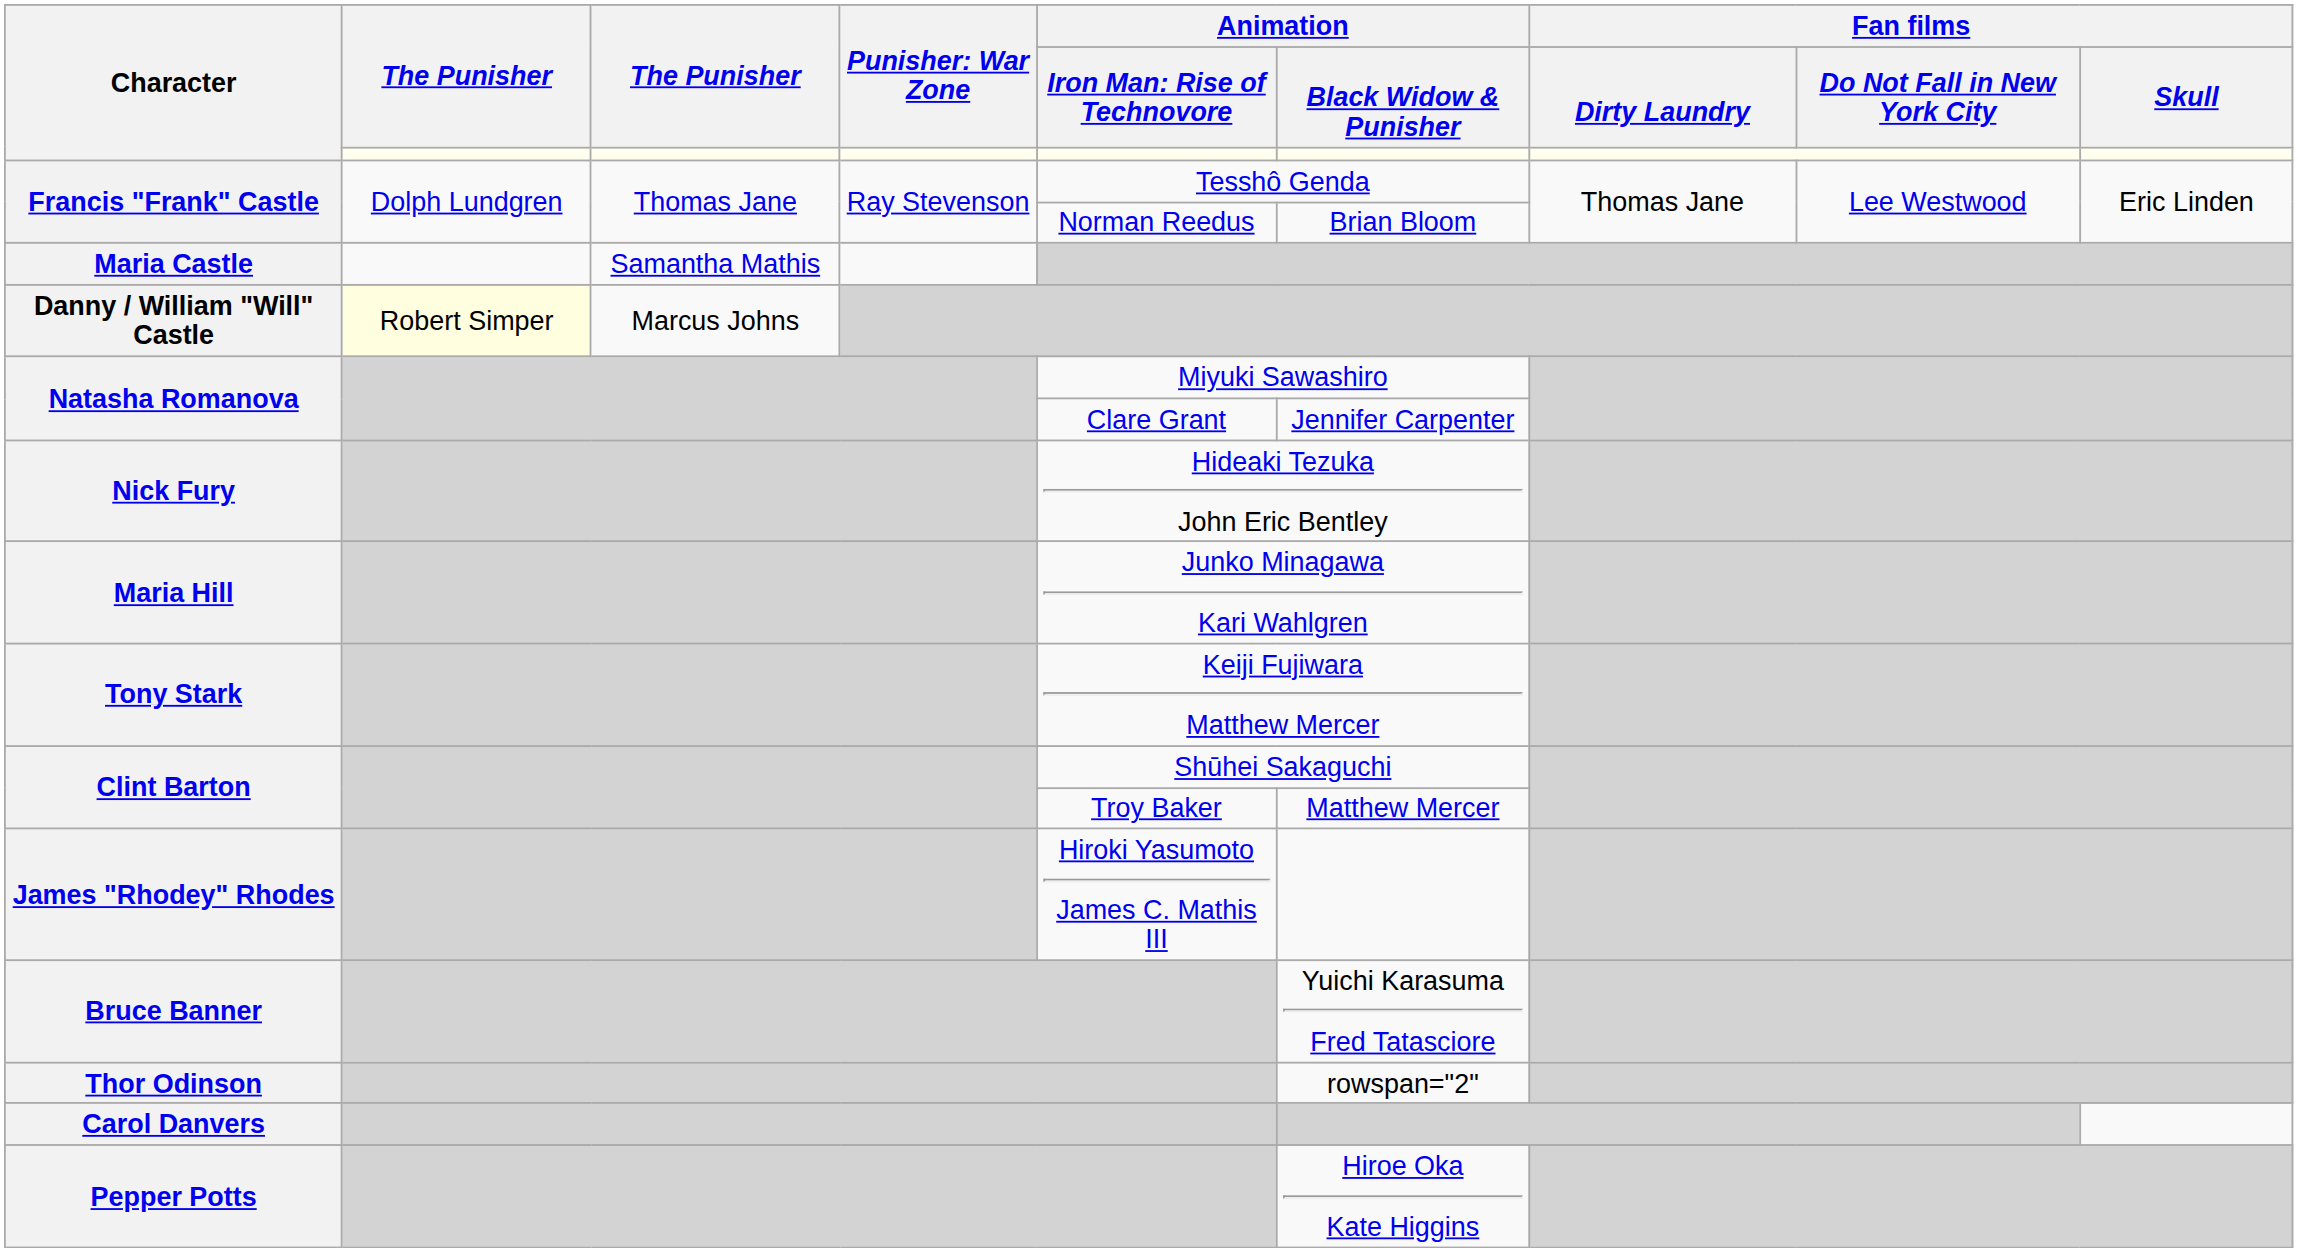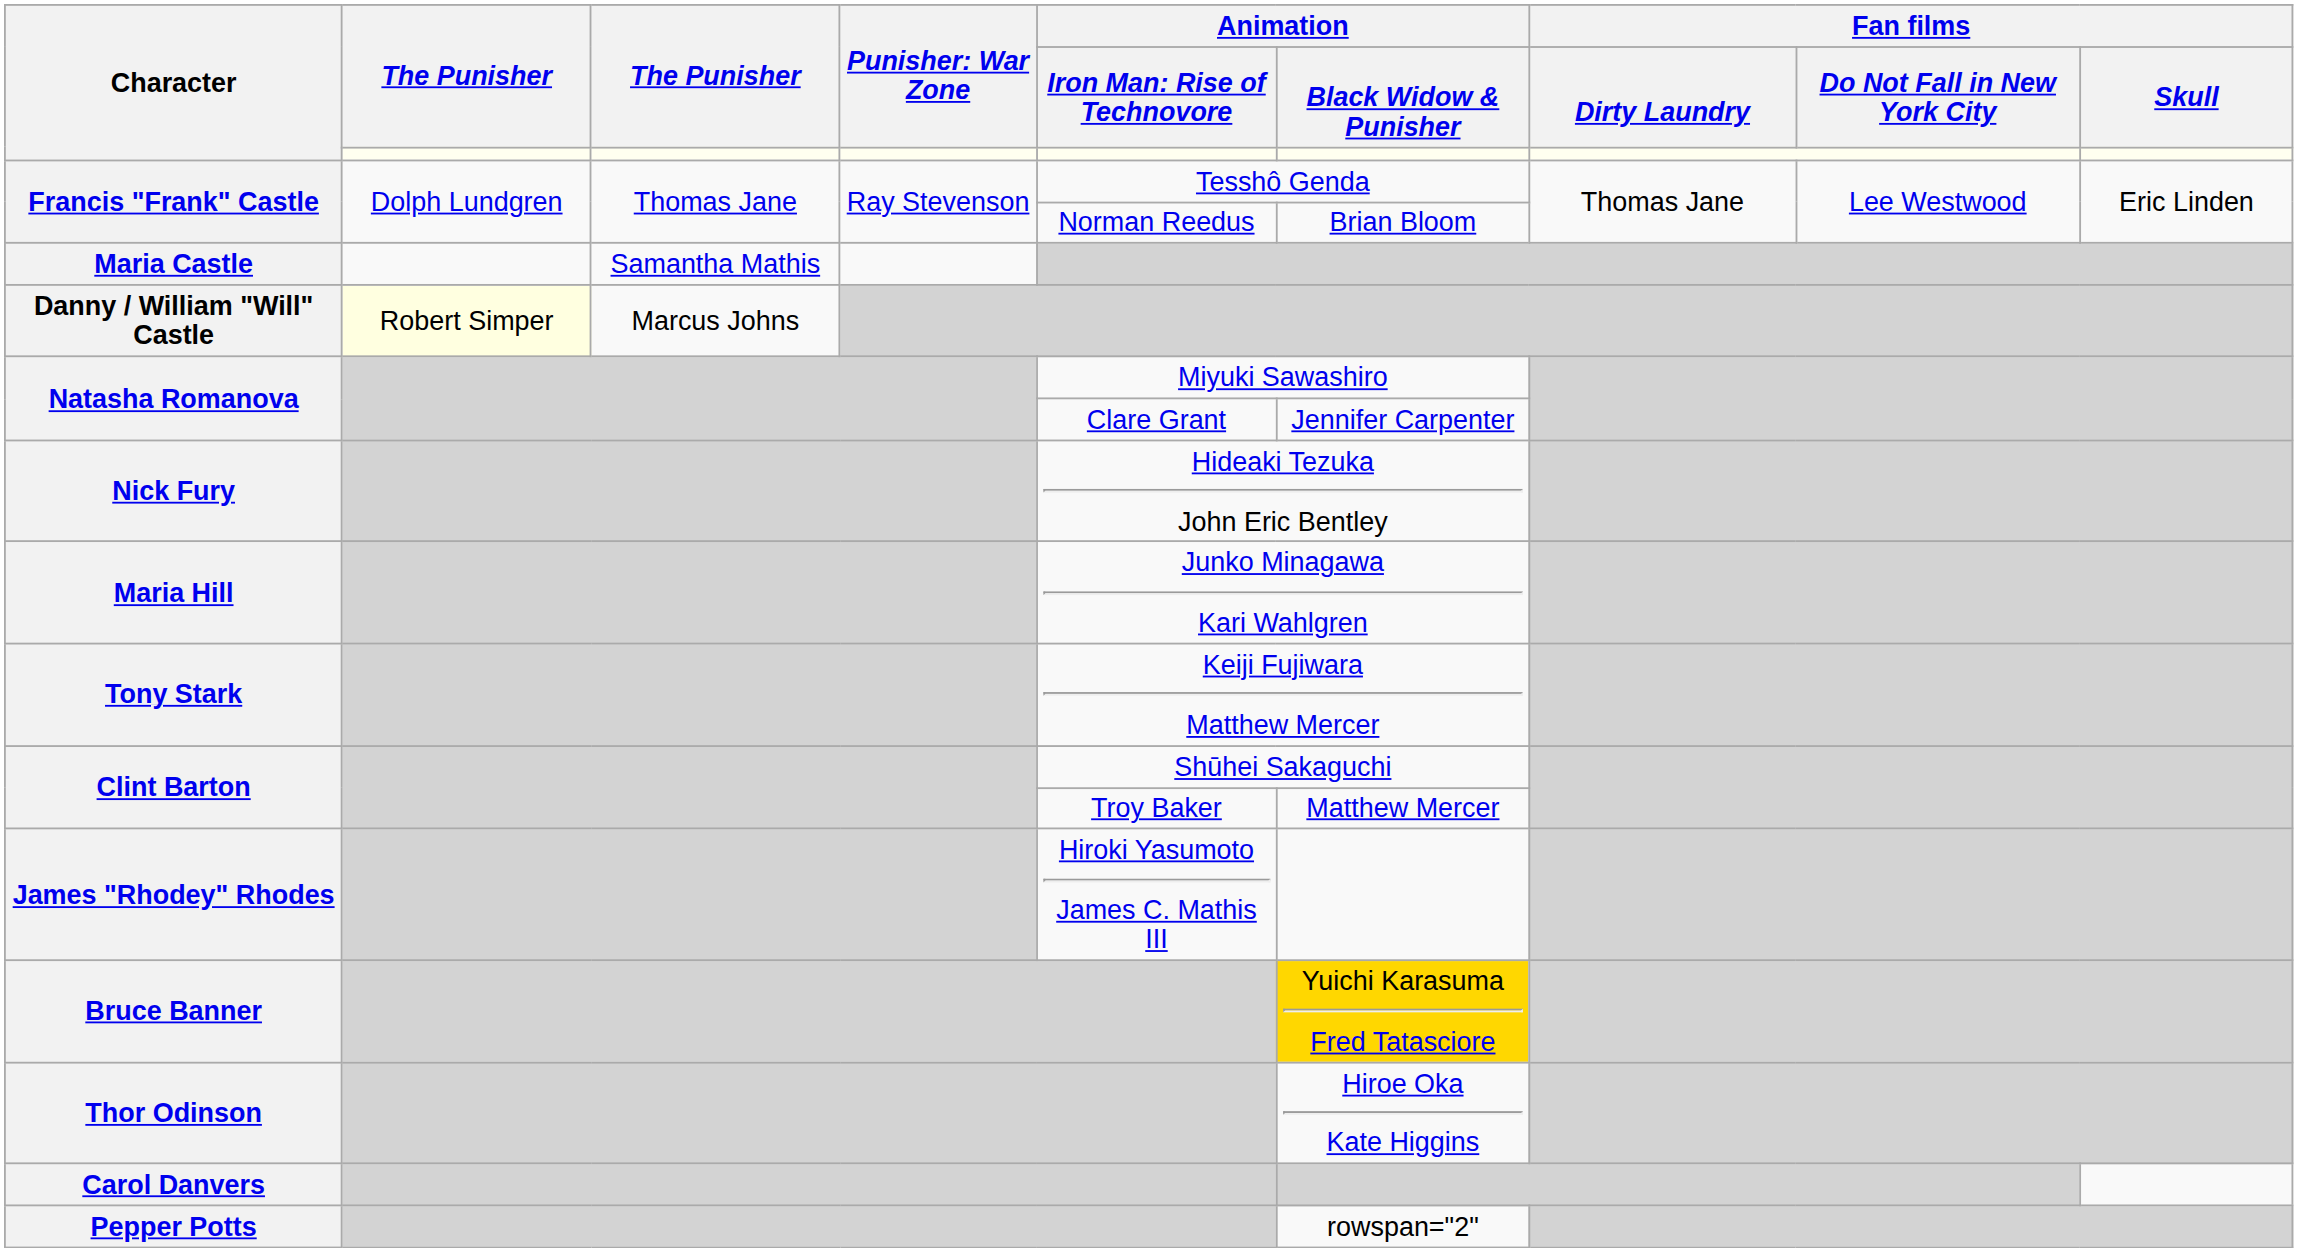(1403, 1011) no background -> (1403, 1011) gold background
(1403, 1083) rowspan="2" -> (1403, 1112) Hiroe Oka Kate Higgins
(1403, 1196) Hiroe Oka Kate Higgins -> (1403, 1226) rowspan="2"
